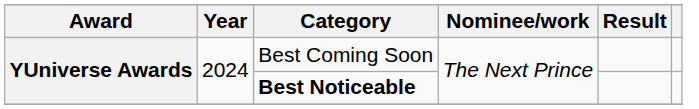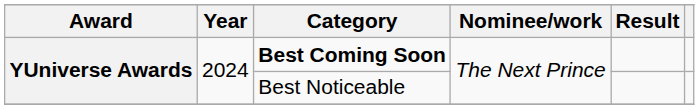(346, 54) normal -> (352, 54) bold
(337, 87) bold -> (332, 87) normal
